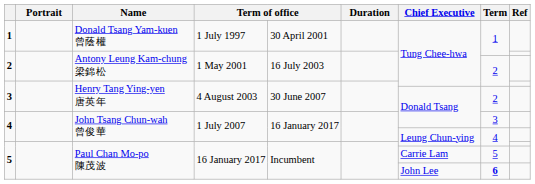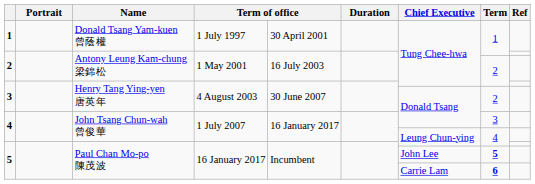(424, 154) Carrie Lam -> (419, 154) John Lee
(495, 154) normal -> (495, 154) bold
(419, 171) John Lee -> (424, 171) Carrie Lam
